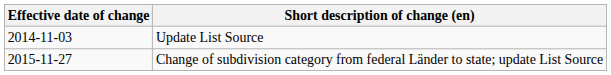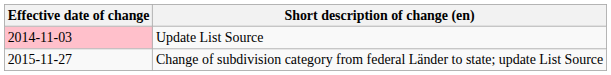(40, 37) no background -> (40, 37) pink background
